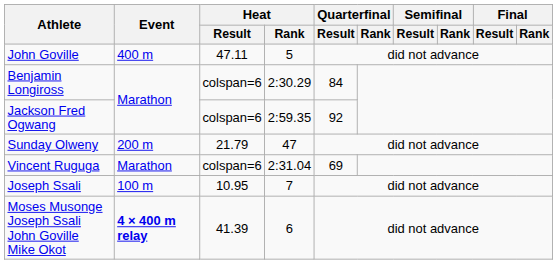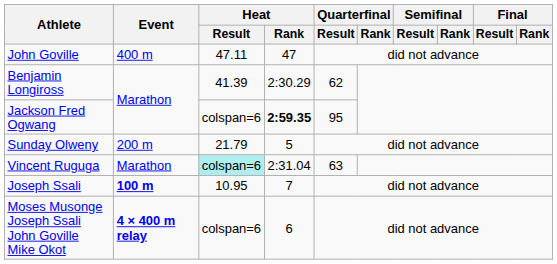(289, 55) 5 -> (289, 55) 47
(232, 83) colspan=6 -> (231, 83) 41.39
(336, 83) 84 -> (336, 83) 62
(289, 117) normal -> (289, 117) bold
(336, 117) 92 -> (336, 117) 95
(289, 145) 47 -> (289, 145) 5
(232, 166) no background -> (231, 166) paleturquoise background
(336, 166) 69 -> (336, 166) 63
(135, 186) normal -> (135, 186) bold
(232, 228) 41.39 -> (231, 228) colspan=6
